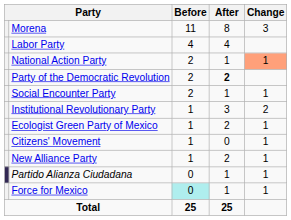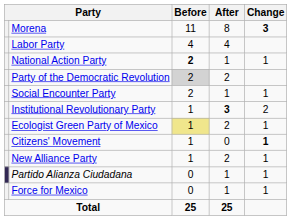(266, 28) normal -> (266, 28) bold
(191, 61) normal -> (191, 61) bold
(266, 61) lightsalmon background -> (266, 61) no background
(191, 77) no background -> (191, 77) lightgrey background
(227, 77) bold -> (227, 77) normal
(227, 110) normal -> (227, 110) bold
(191, 126) no background -> (191, 126) khaki background
(266, 142) normal -> (266, 142) bold
(191, 191) paleturquoise background -> (191, 191) no background
